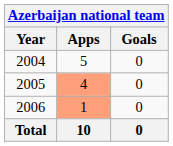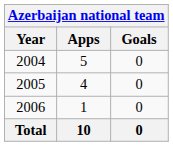(84, 84) lightsalmon background -> (84, 84) no background
(84, 107) lightsalmon background -> (84, 107) no background
